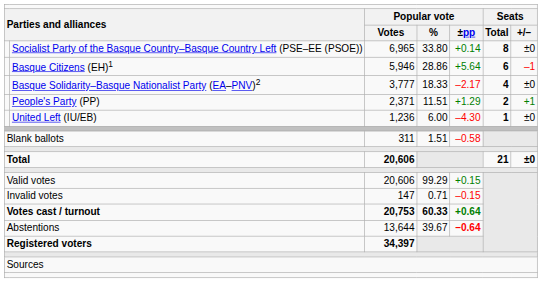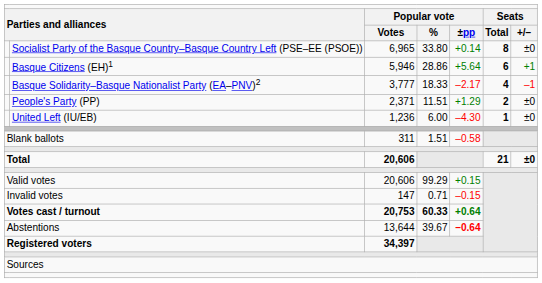(530, 66) –1 -> (529, 66) +1
(530, 85) ±0 -> (530, 85) –1
(529, 102) +1 -> (530, 102) ±0
